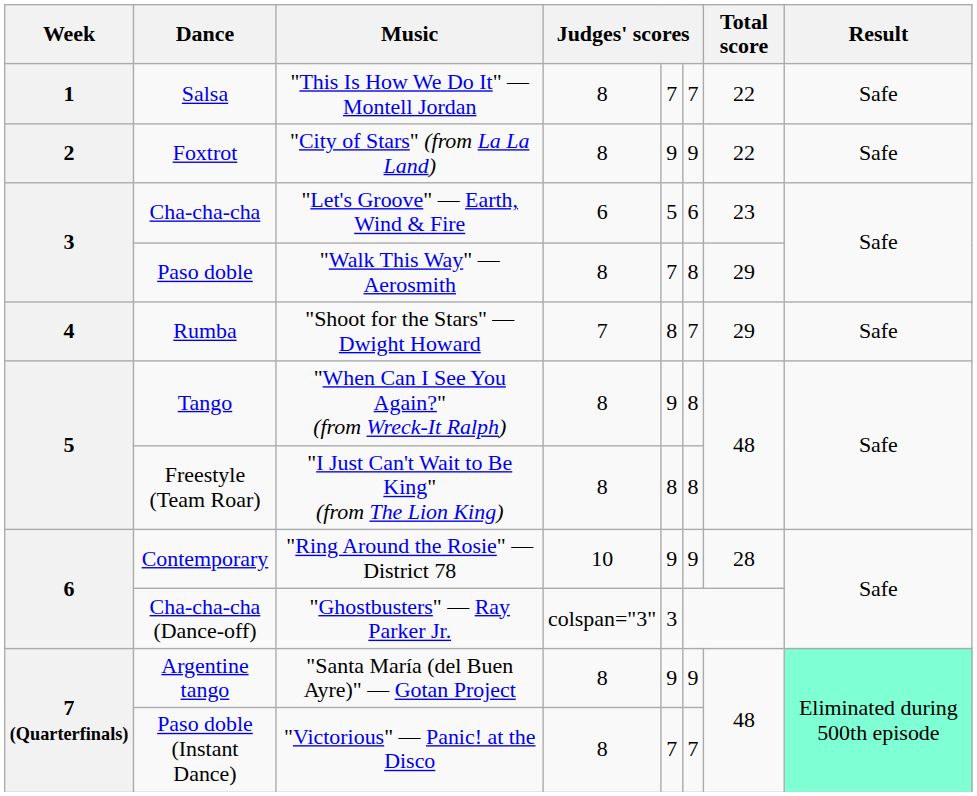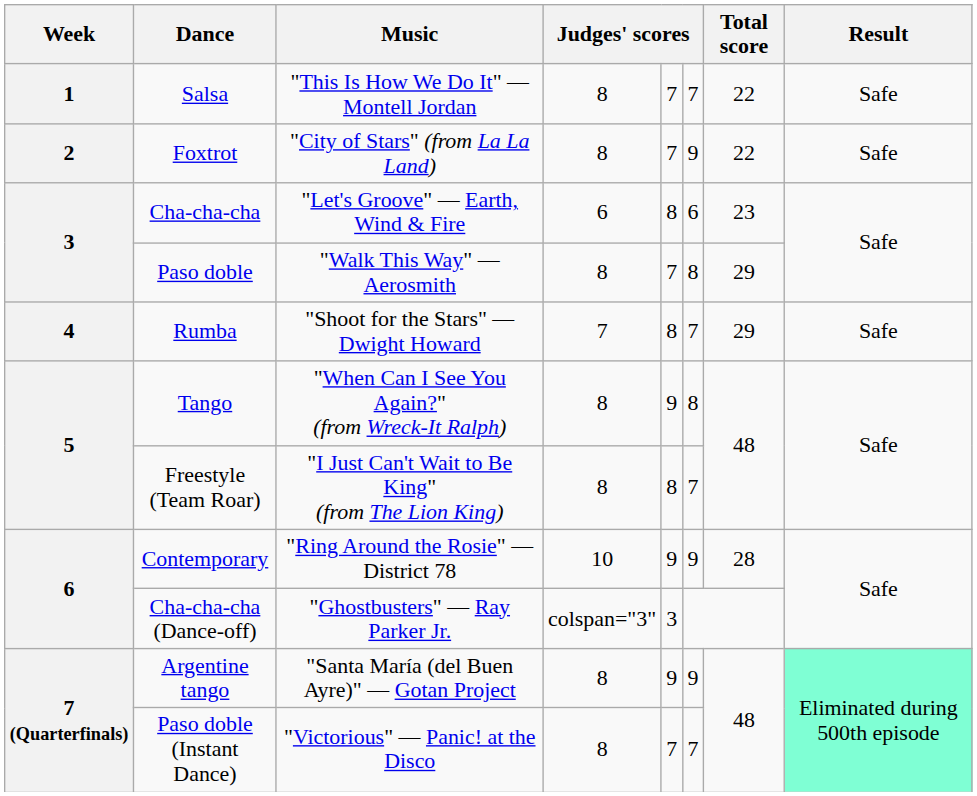(672, 153) 9 -> (672, 153) 7
(672, 212) 5 -> (672, 212) 8
(693, 487) 8 -> (693, 487) 7
